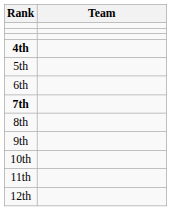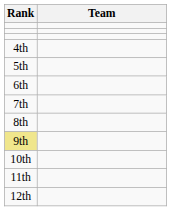(21, 48) bold -> (21, 48) normal
(21, 104) bold -> (21, 104) normal
(21, 141) no background -> (21, 141) khaki background
